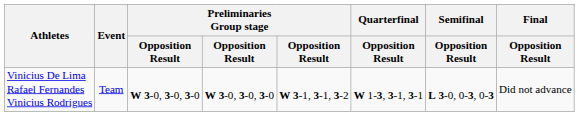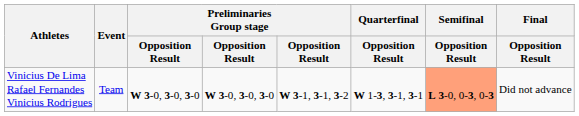(461, 96) no background -> (461, 96) lightsalmon background
